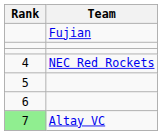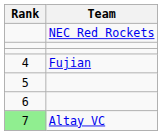(70, 33) Fujian -> (102, 33) NEC Red Rockets
(102, 63) NEC Red Rockets -> (70, 63) Fujian
